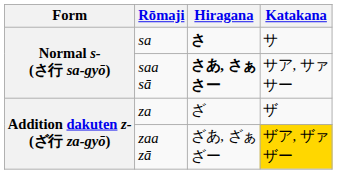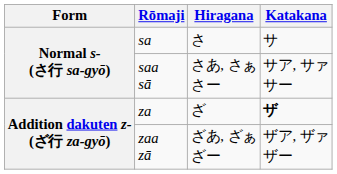(198, 40) bold -> (198, 40) normal
(224, 75) bold -> (224, 75) normal
(271, 110) normal -> (271, 110) bold
(296, 146) gold background -> (296, 146) no background
